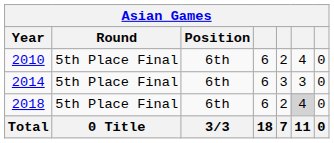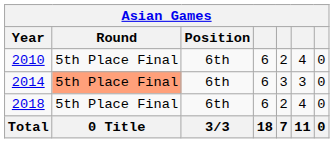(117, 82) no background -> (117, 82) lightsalmon background
(302, 105) lightgrey background -> (302, 105) no background
